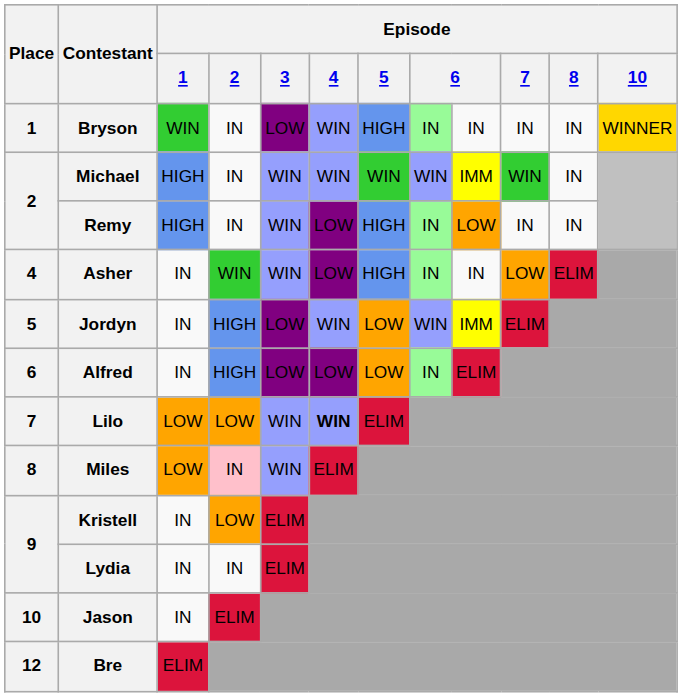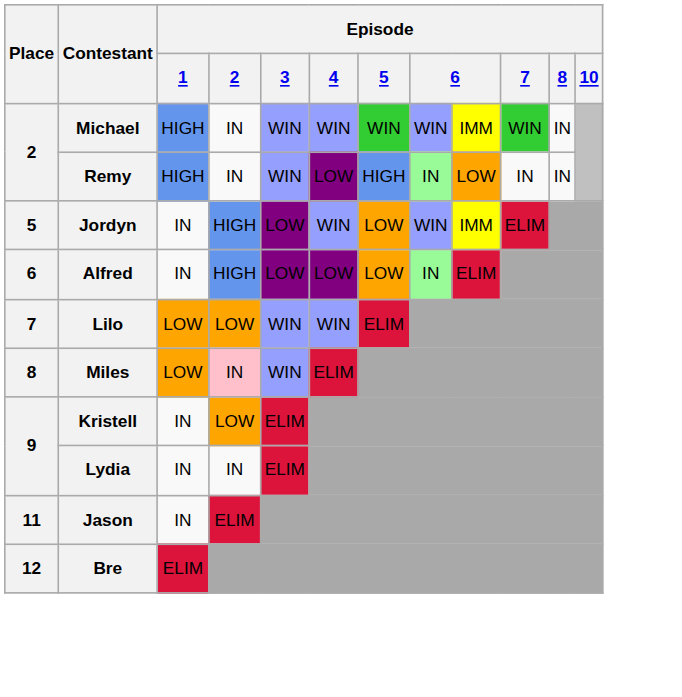- row: (108, 126)
- row: (108, 273)
(334, 420) bold -> (334, 322) normal
(32, 616) 10 -> (32, 518) 11
